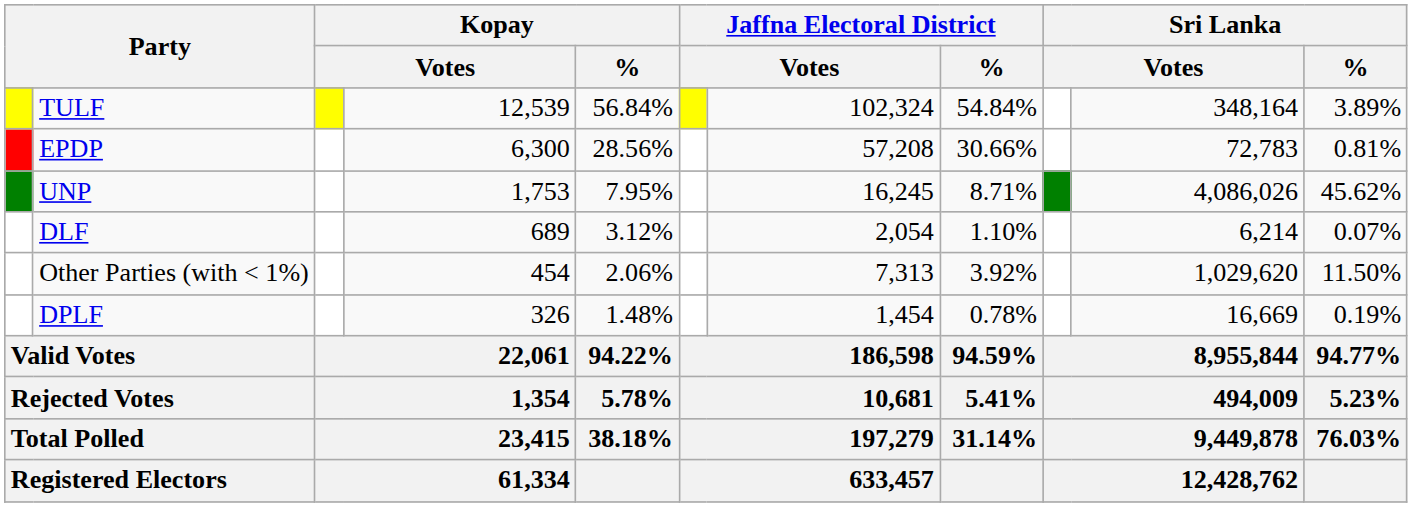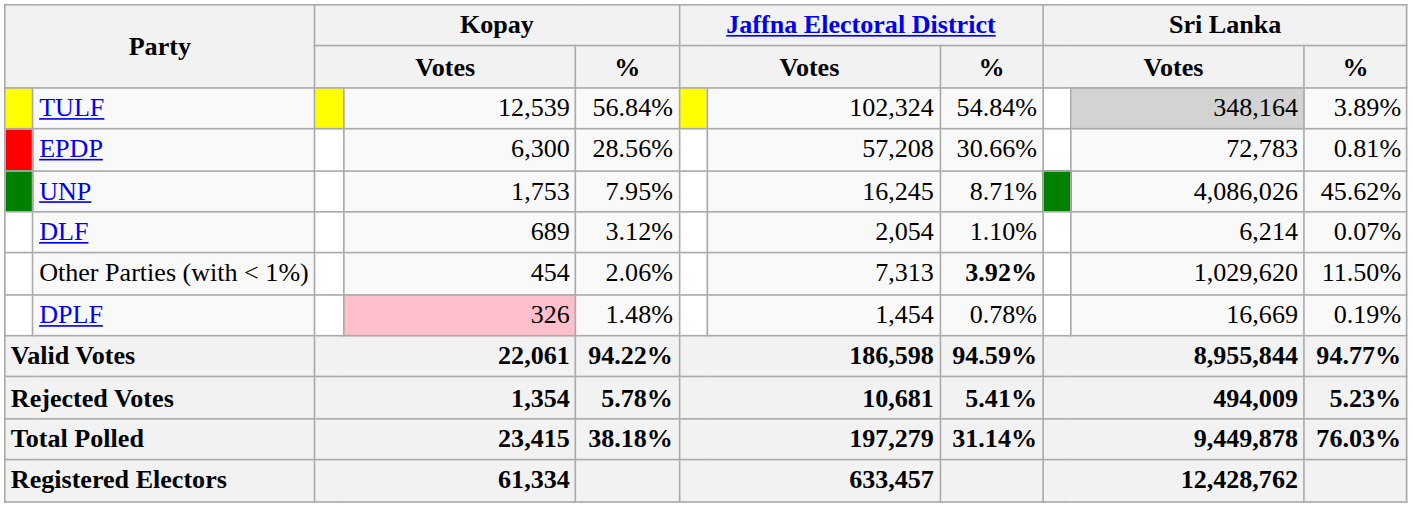(1256, 107) no background -> (1256, 107) lightgrey background
(1003, 273) normal -> (1001, 273) bold
(550, 314) no background -> (550, 314) pink background
